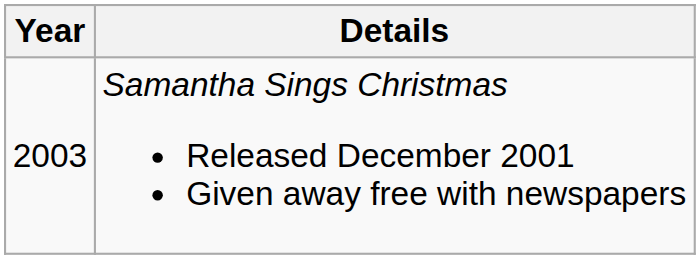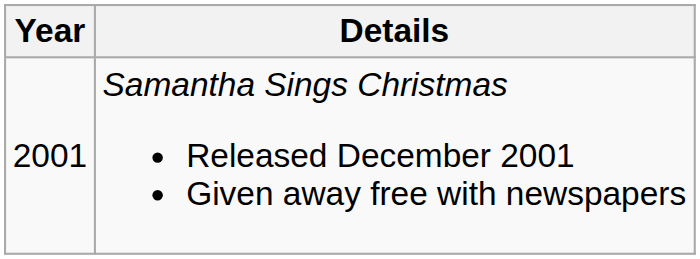(50, 155) 2003 -> (50, 155) 2001
